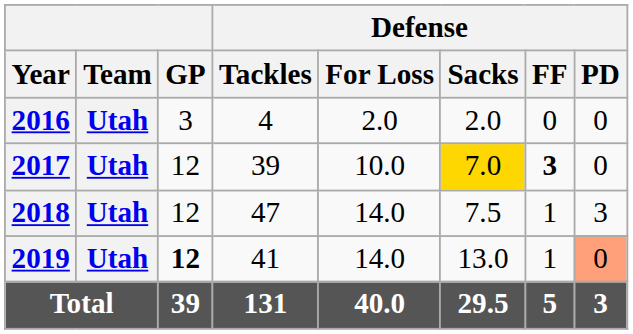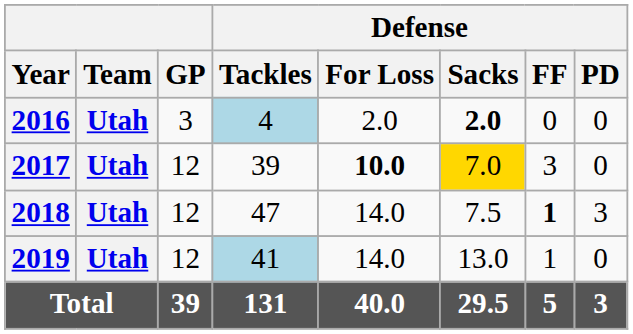(265, 119) no background -> (265, 119) lightblue background
(483, 119) normal -> (483, 119) bold
(380, 166) normal -> (380, 166) bold
(550, 166) bold -> (550, 166) normal
(550, 212) normal -> (550, 212) bold
(185, 258) bold -> (185, 258) normal
(265, 258) no background -> (265, 258) lightblue background
(600, 258) lightsalmon background -> (600, 258) no background
